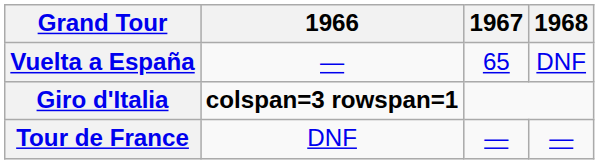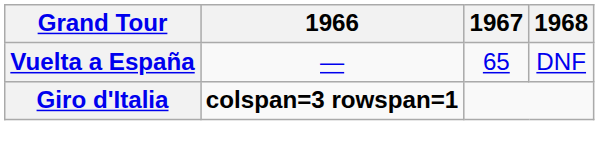- row: (103, 138)
